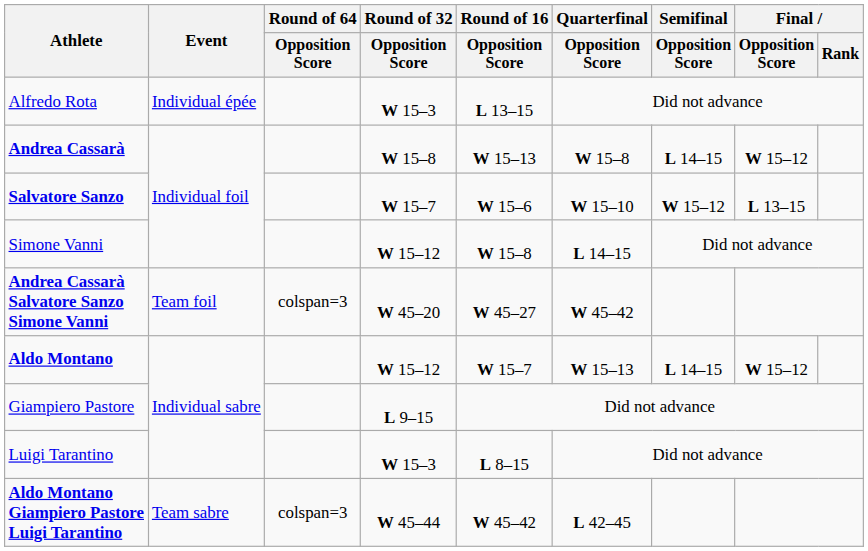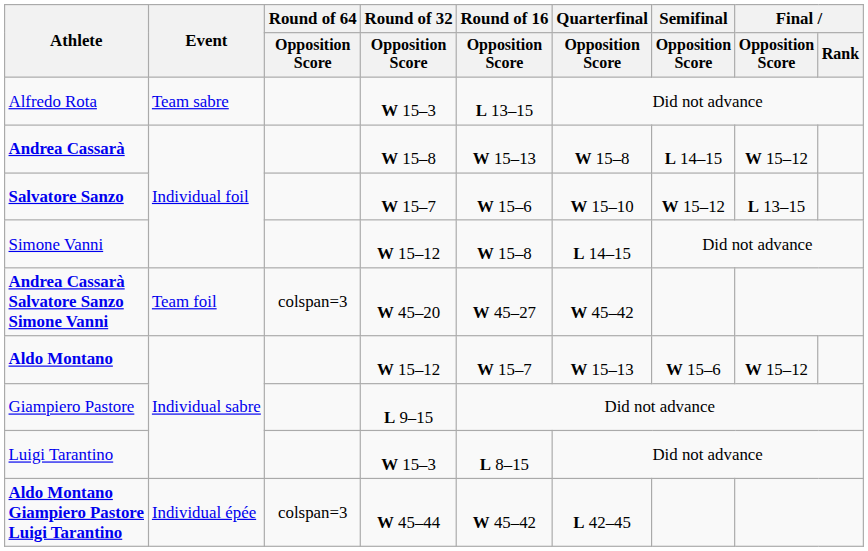(204, 101) Individual épée -> (190, 101) Team sabre
(693, 369) L 14–15 -> (693, 369) W 15–6
(190, 512) Team sabre -> (204, 512) Individual épée
